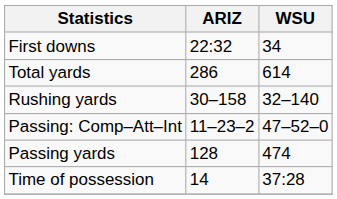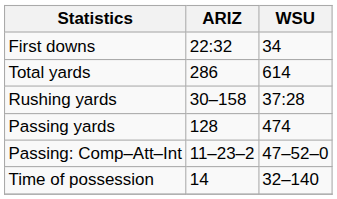(291, 99) 32–140 -> (284, 99) 37:28
rows swapped: (62, 153) <-> (95, 126)
(284, 180) 37:28 -> (291, 180) 32–140
